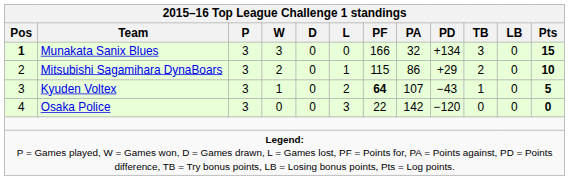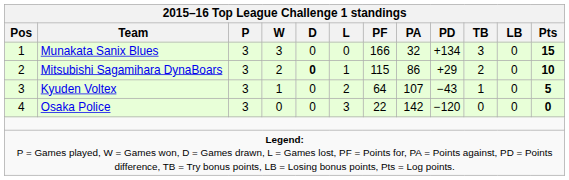(21, 51) bold -> (21, 51) normal
(313, 70) normal -> (313, 70) bold
(380, 88) bold -> (380, 88) normal
